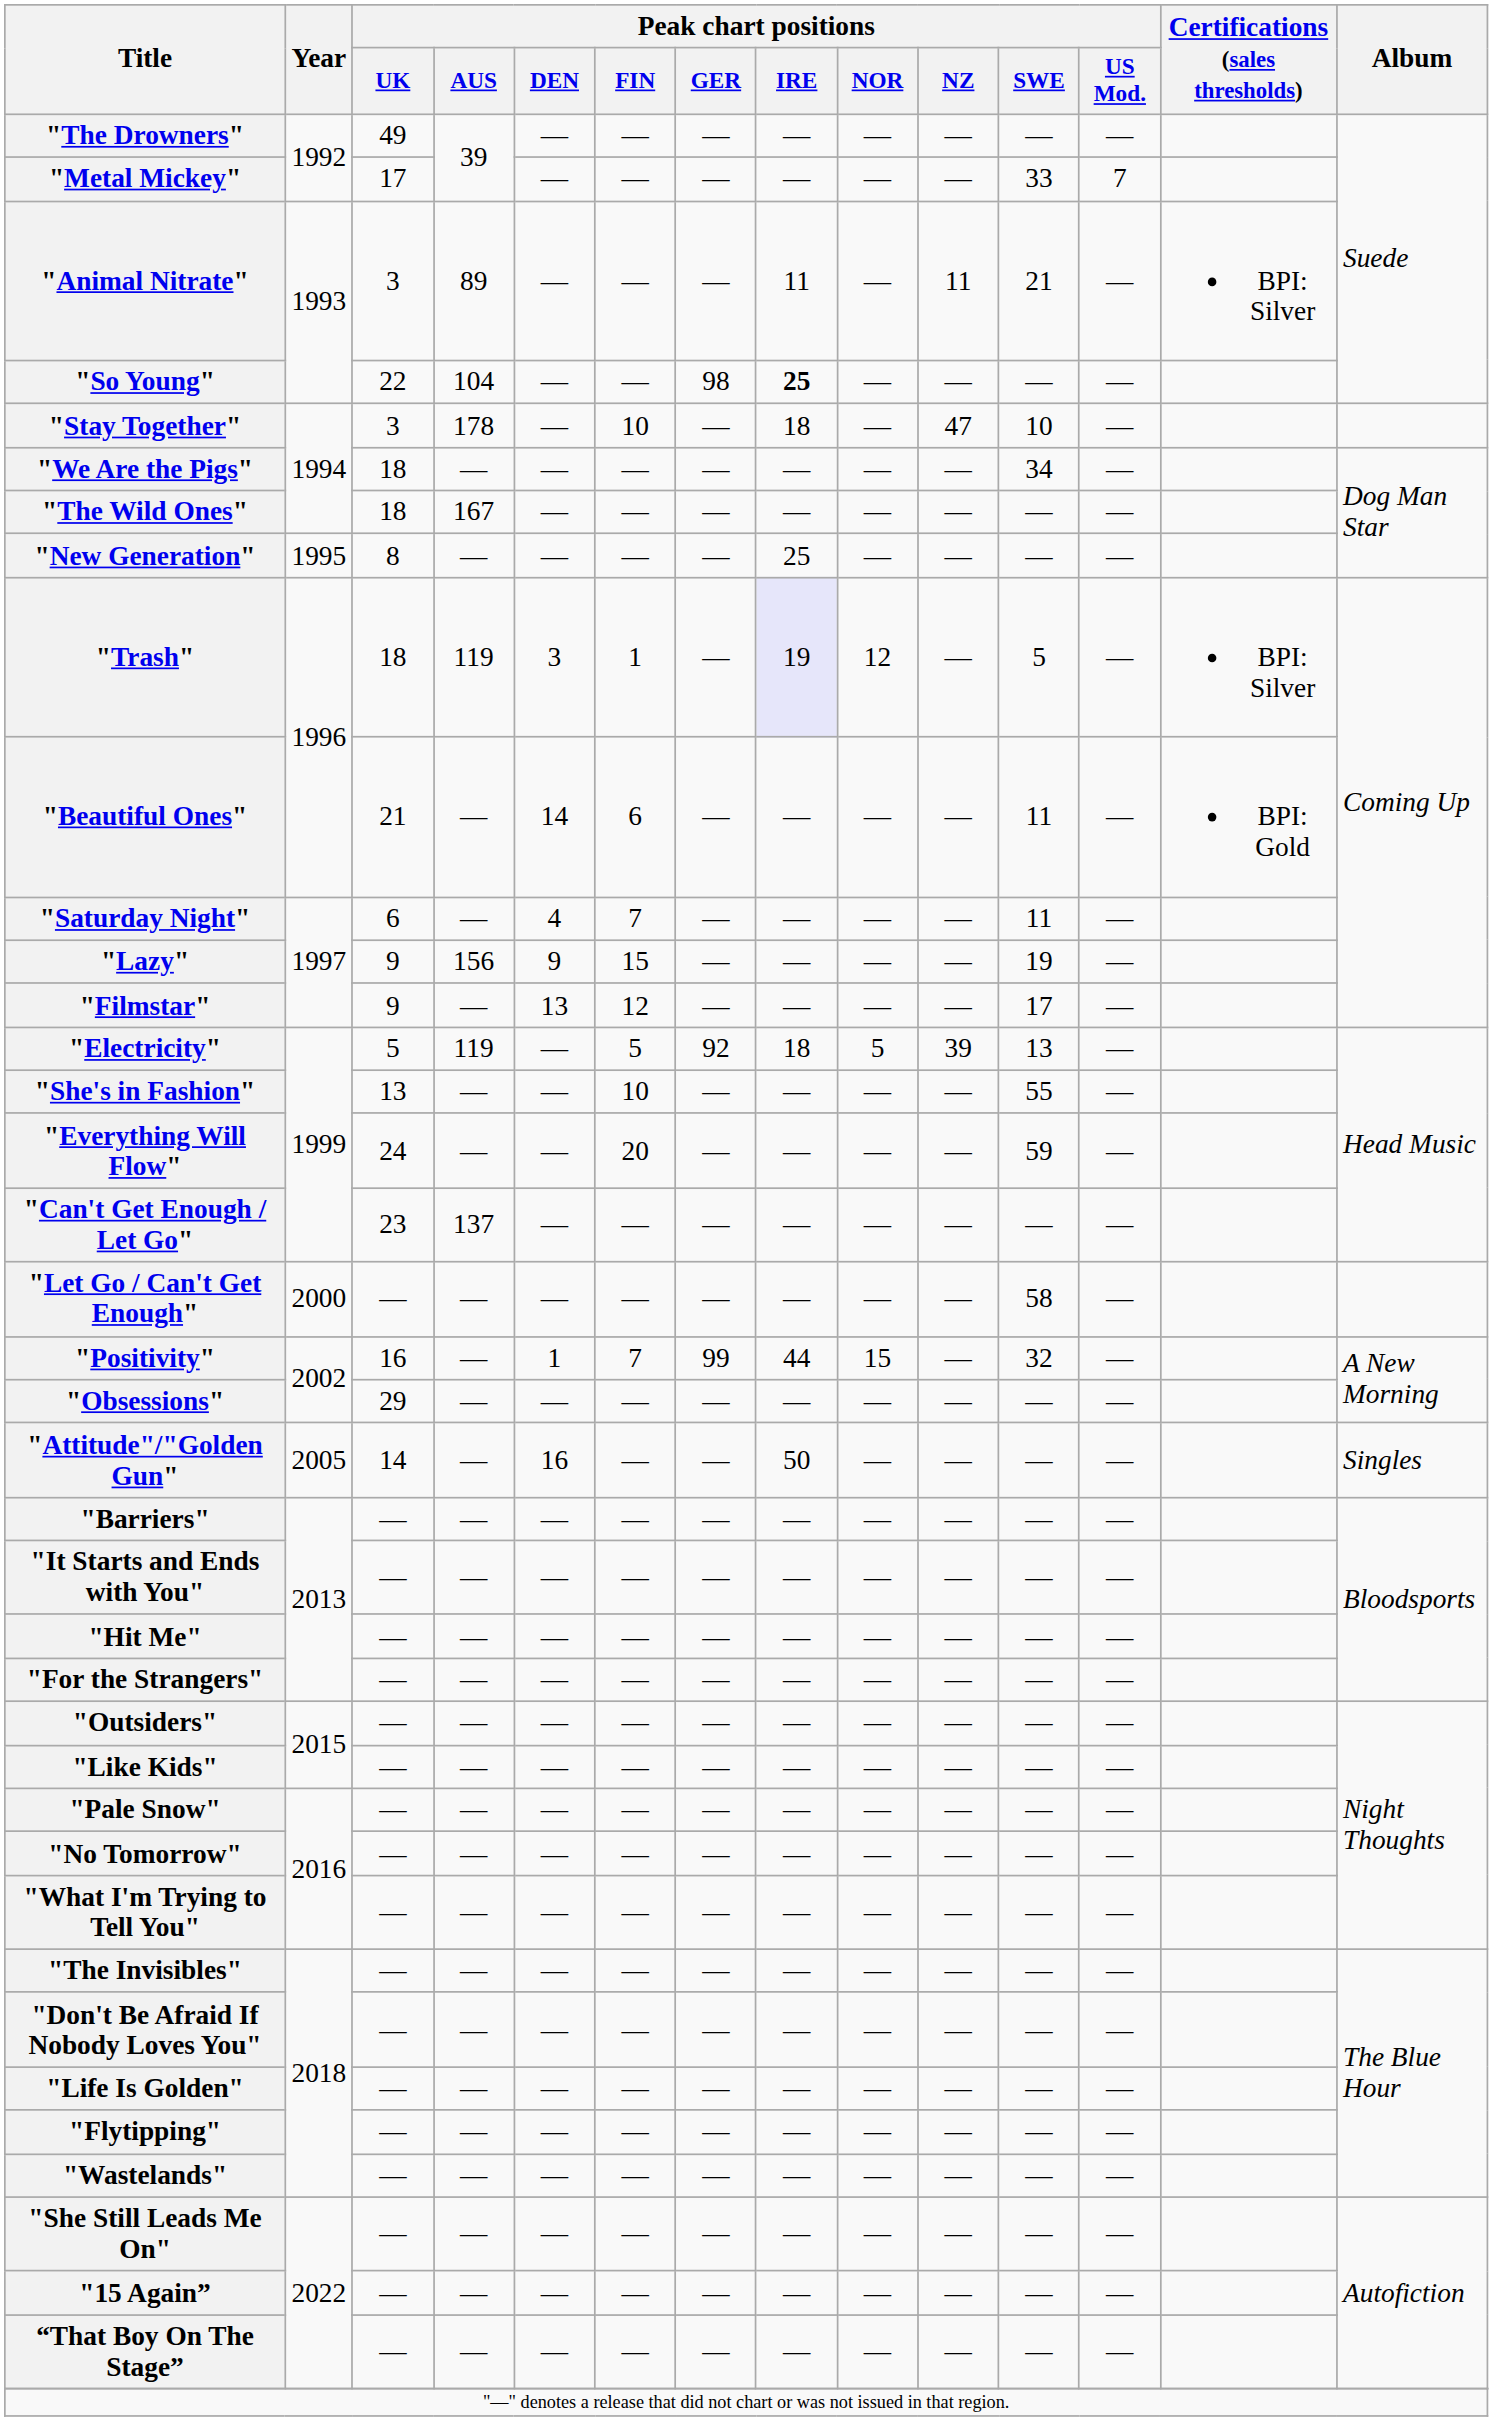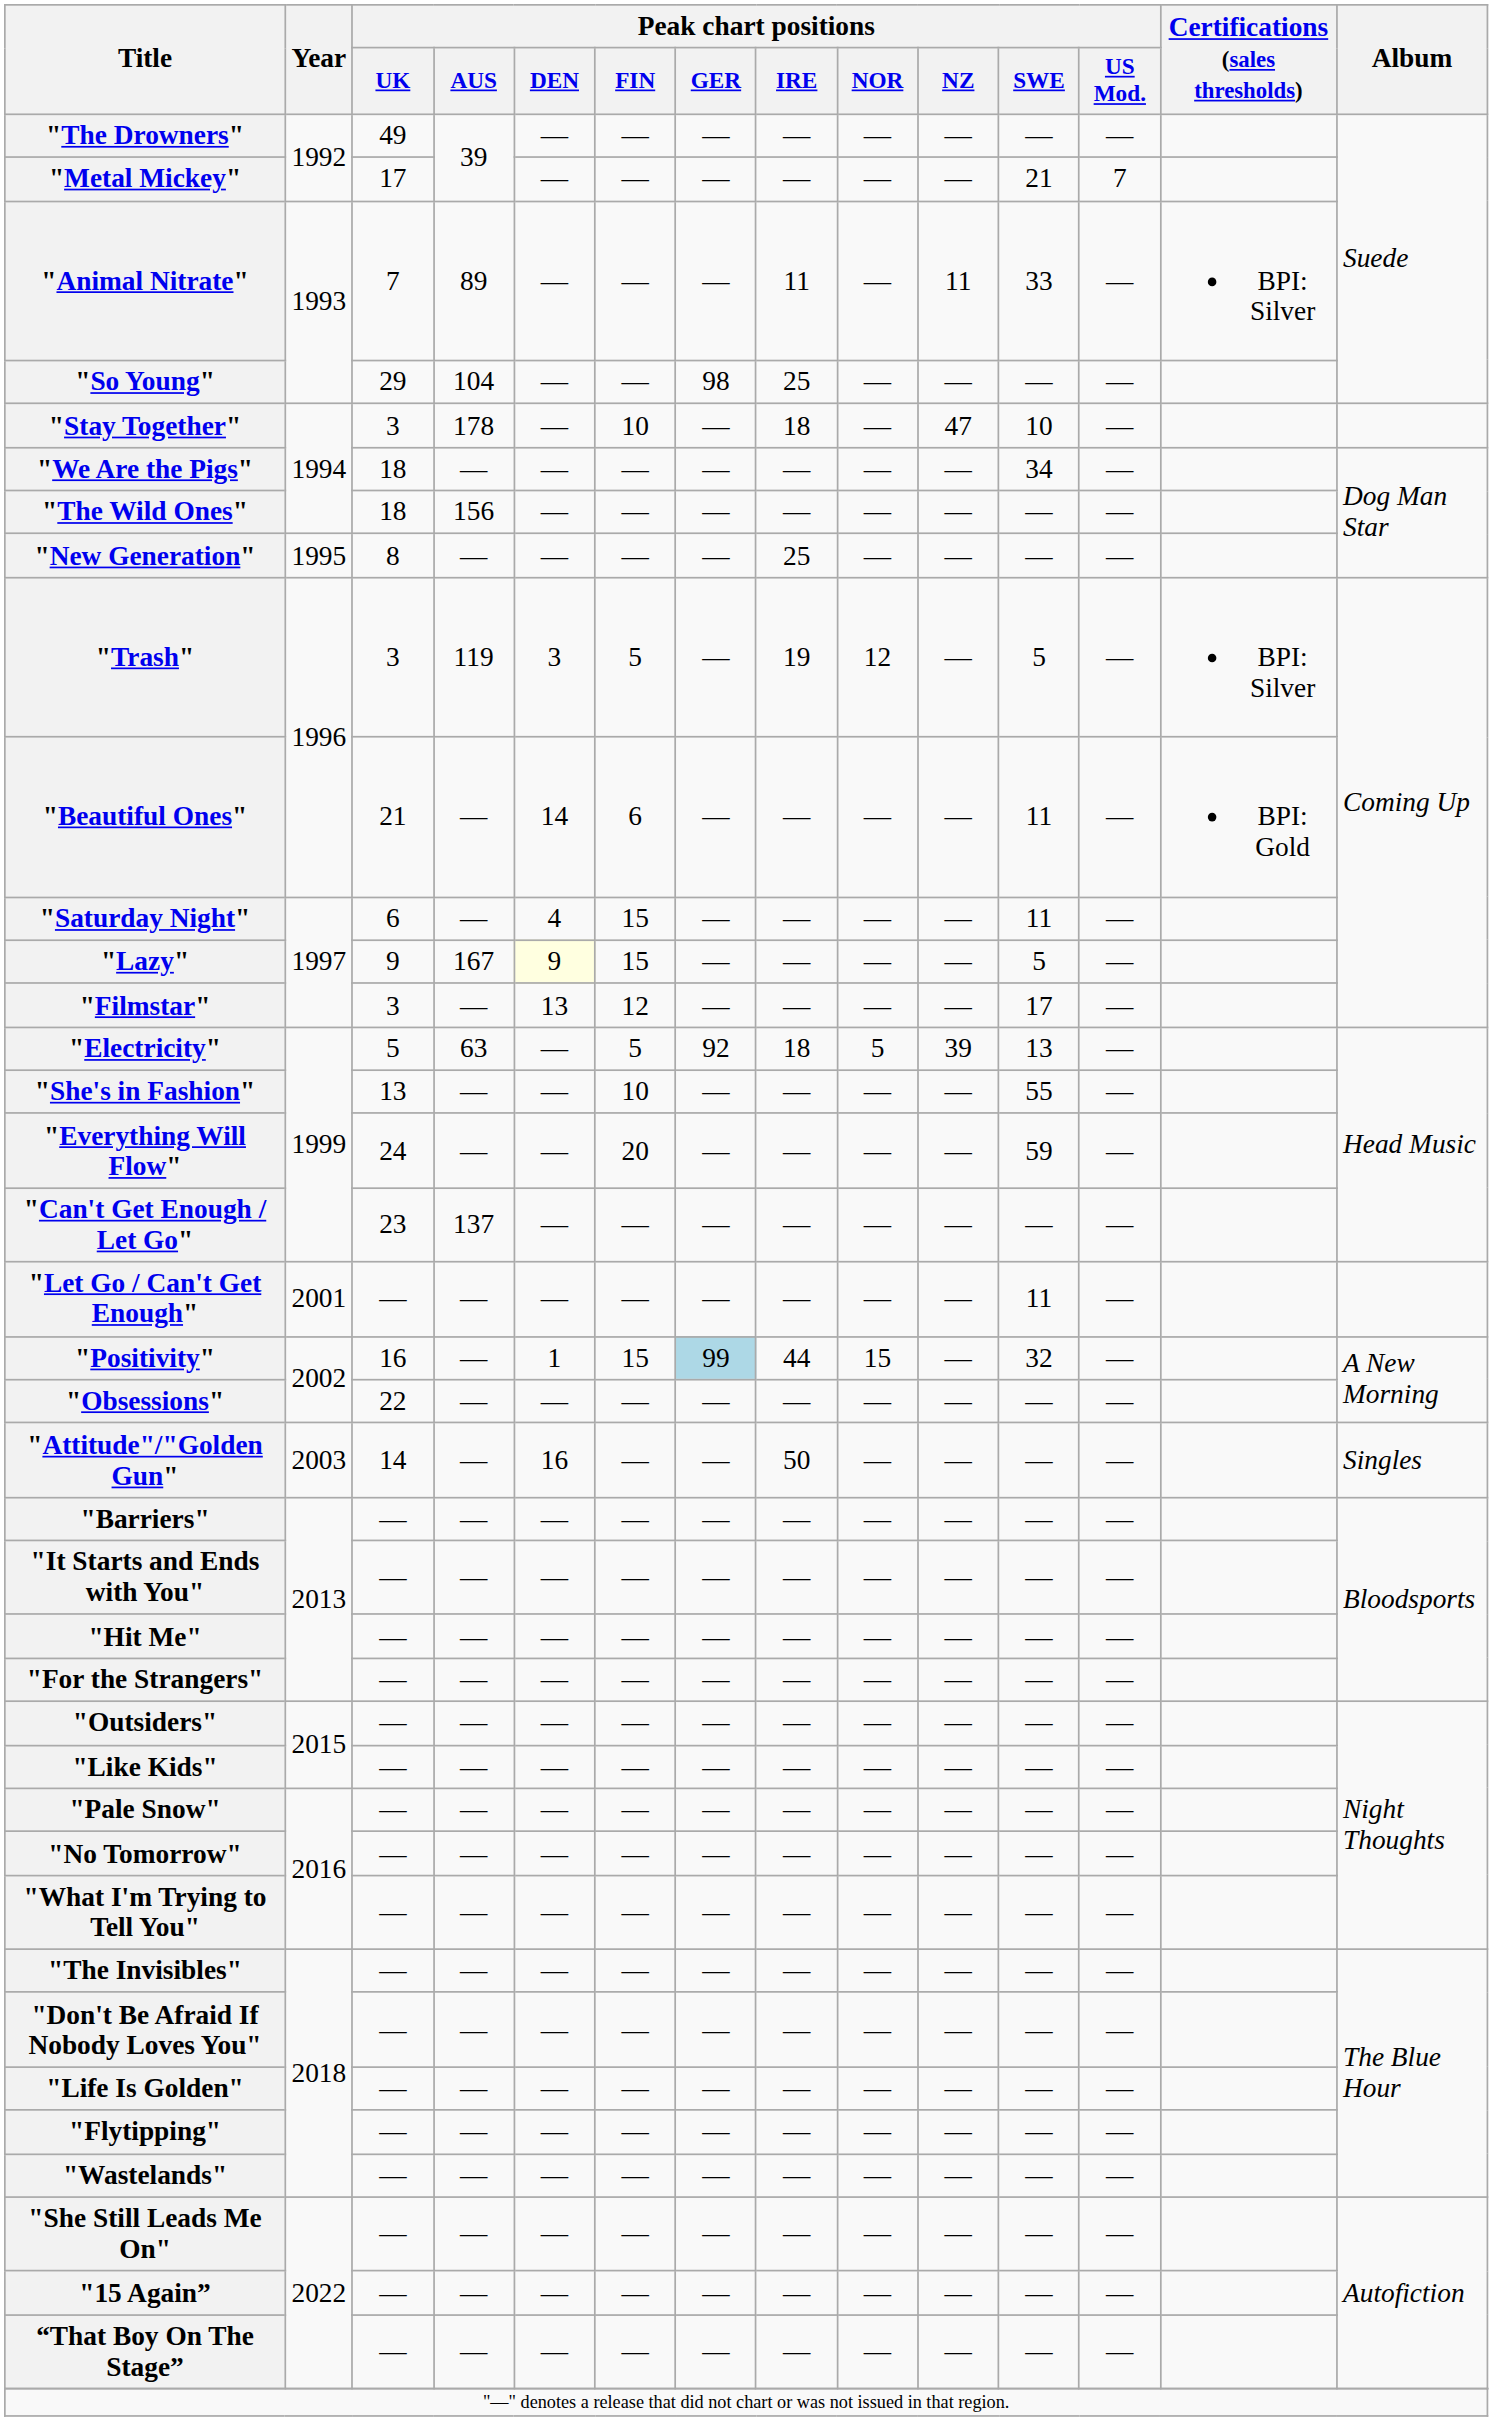(1039, 178) 33 -> (1039, 178) 21
(393, 280) 3 -> (393, 280) 7
(1039, 280) 21 -> (1039, 280) 33
(393, 381) 22 -> (393, 381) 29
(797, 381) bold -> (797, 381) normal
(474, 511) 167 -> (474, 511) 156
(393, 656) 18 -> (393, 656) 3
(635, 656) 1 -> (635, 656) 5
(797, 656) lavender background -> (797, 656) no background
(635, 918) 7 -> (635, 918) 15
(474, 961) 156 -> (474, 961) 167
(554, 961) no background -> (554, 961) lightyellow background
(1039, 961) 19 -> (1039, 961) 5
(393, 1004) 9 -> (393, 1004) 3
(474, 1048) 119 -> (474, 1048) 63
(319, 1298) 2000 -> (319, 1298) 2001
(1039, 1298) 58 -> (1039, 1298) 11
(635, 1357) 7 -> (635, 1357) 15
(716, 1357) no background -> (716, 1357) lightblue background
(393, 1400) 29 -> (393, 1400) 22
(319, 1459) 2005 -> (319, 1459) 2003
